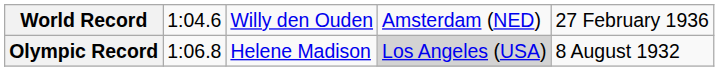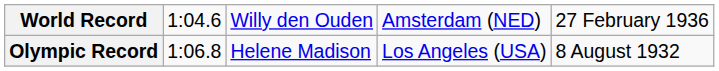(464, 51) lightgrey background -> (464, 51) no background
